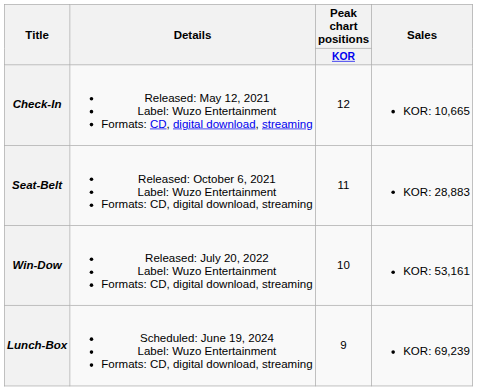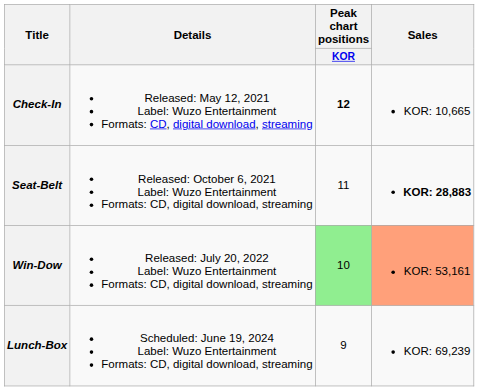(343, 105) normal -> (343, 105) bold
(422, 192) normal -> (423, 192) bold
(343, 265) no background -> (343, 265) lightgreen background
(422, 272) no background -> (423, 272) lightsalmon background
